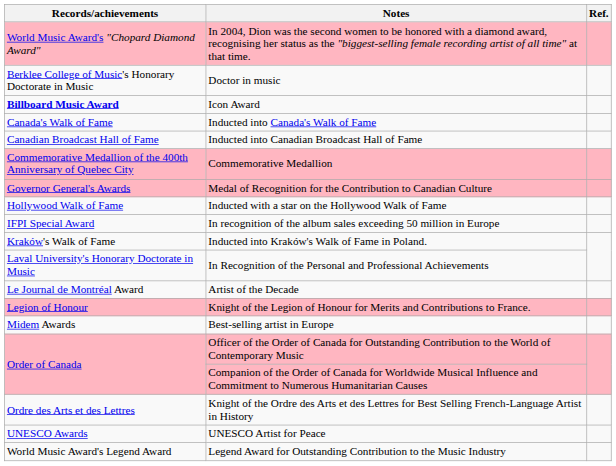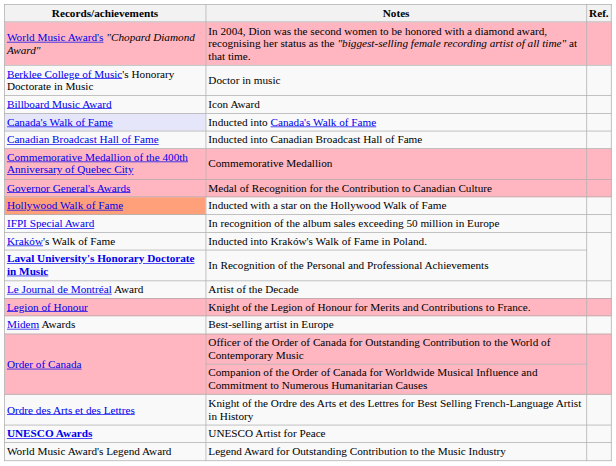(63, 104) bold -> (59, 104) normal
(60, 122) no background -> (60, 122) lavender background
(65, 205) no background -> (65, 205) lightsalmon background
(100, 265) normal -> (101, 265) bold
(47, 433) normal -> (50, 433) bold
